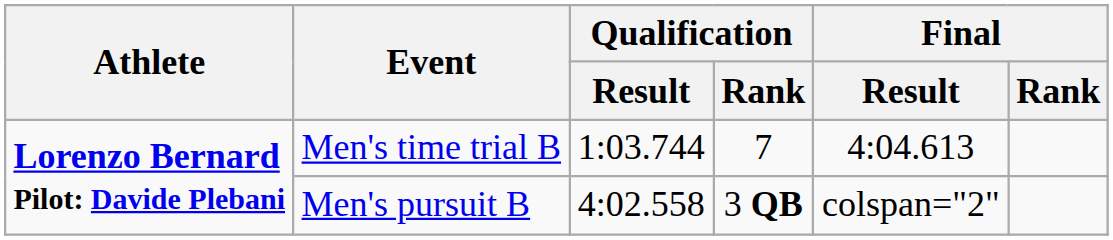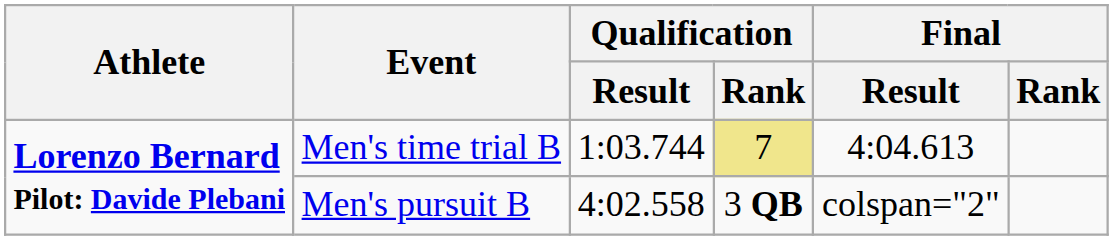(763, 147) no background -> (763, 147) khaki background
